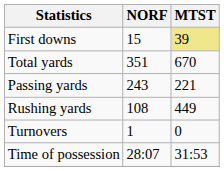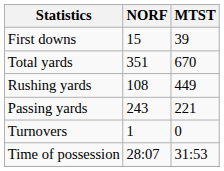(182, 39) khaki background -> (182, 39) no background
rows swapped: (50, 108) <-> (48, 85)
